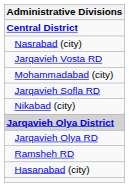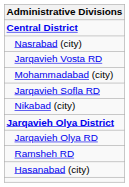(60, 122) lightgrey background -> (60, 122) no background
